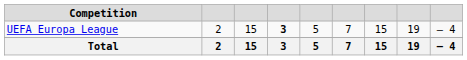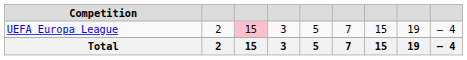(251, 30) no background -> (251, 30) pink background
(283, 30) bold -> (283, 30) normal
